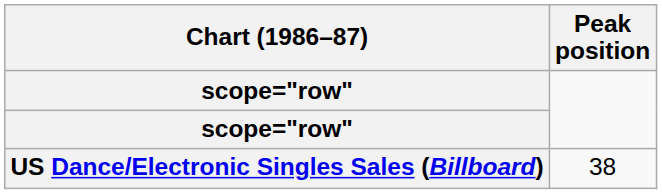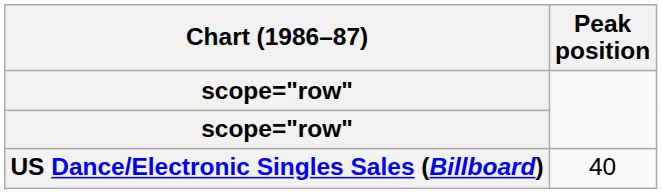(603, 167) 38 -> (603, 167) 40
